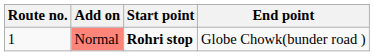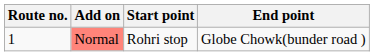(160, 39) bold -> (157, 39) normal
